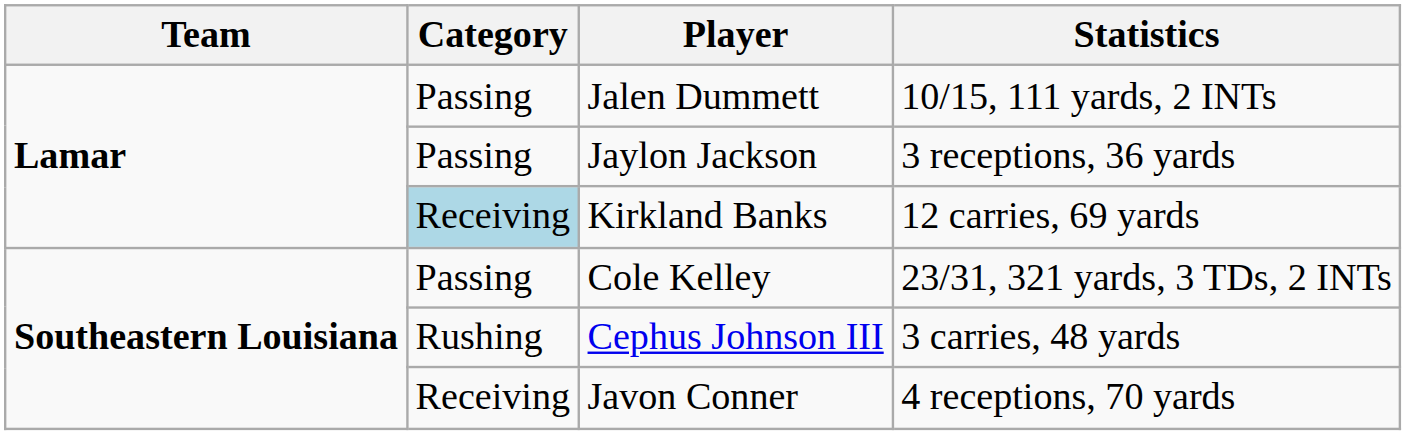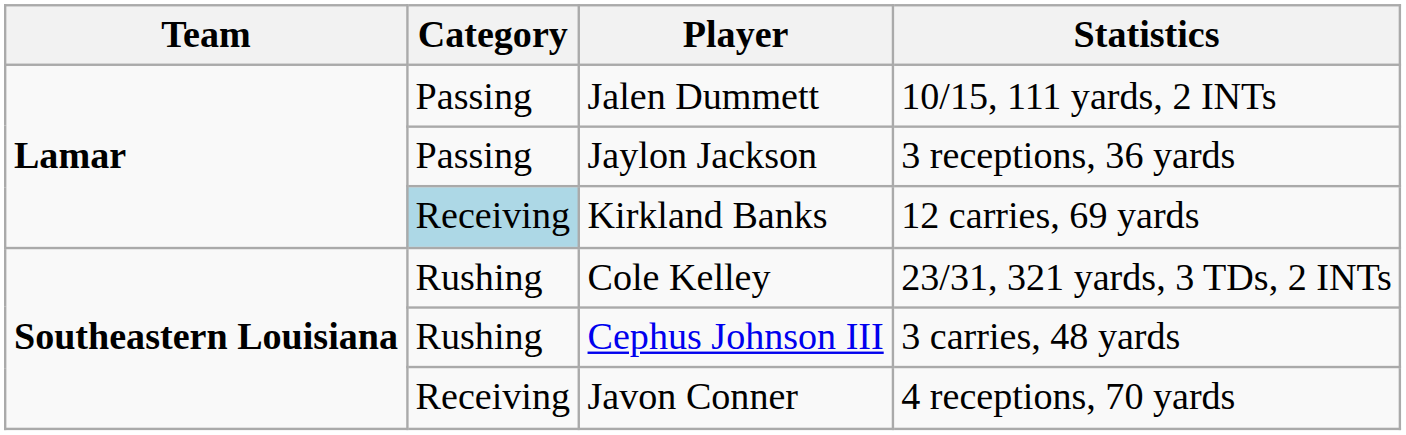(474, 276) Passing -> (479, 276) Rushing
